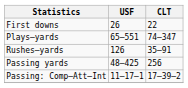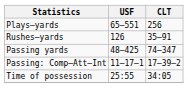- row: (32, 25)
(162, 38) 74–347 -> (155, 25) 256
(155, 63) 256 -> (162, 50) 74–347
+ row: (49, 76)
